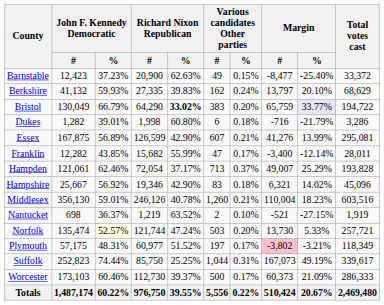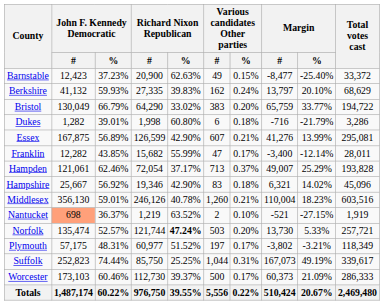(186, 107) bold -> (186, 107) normal
(317, 107) lavender background -> (317, 107) no background
(73, 215) no background -> (73, 215) lightsalmon background
(113, 230) lightyellow background -> (113, 230) no background
(186, 230) normal -> (186, 230) bold
(280, 246) pink background -> (280, 246) no background
